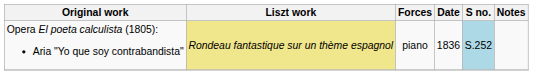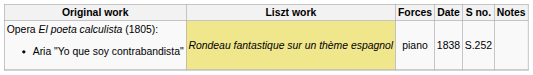(448, 45) 1836 -> (448, 45) 1838
(478, 45) lightblue background -> (478, 45) no background
